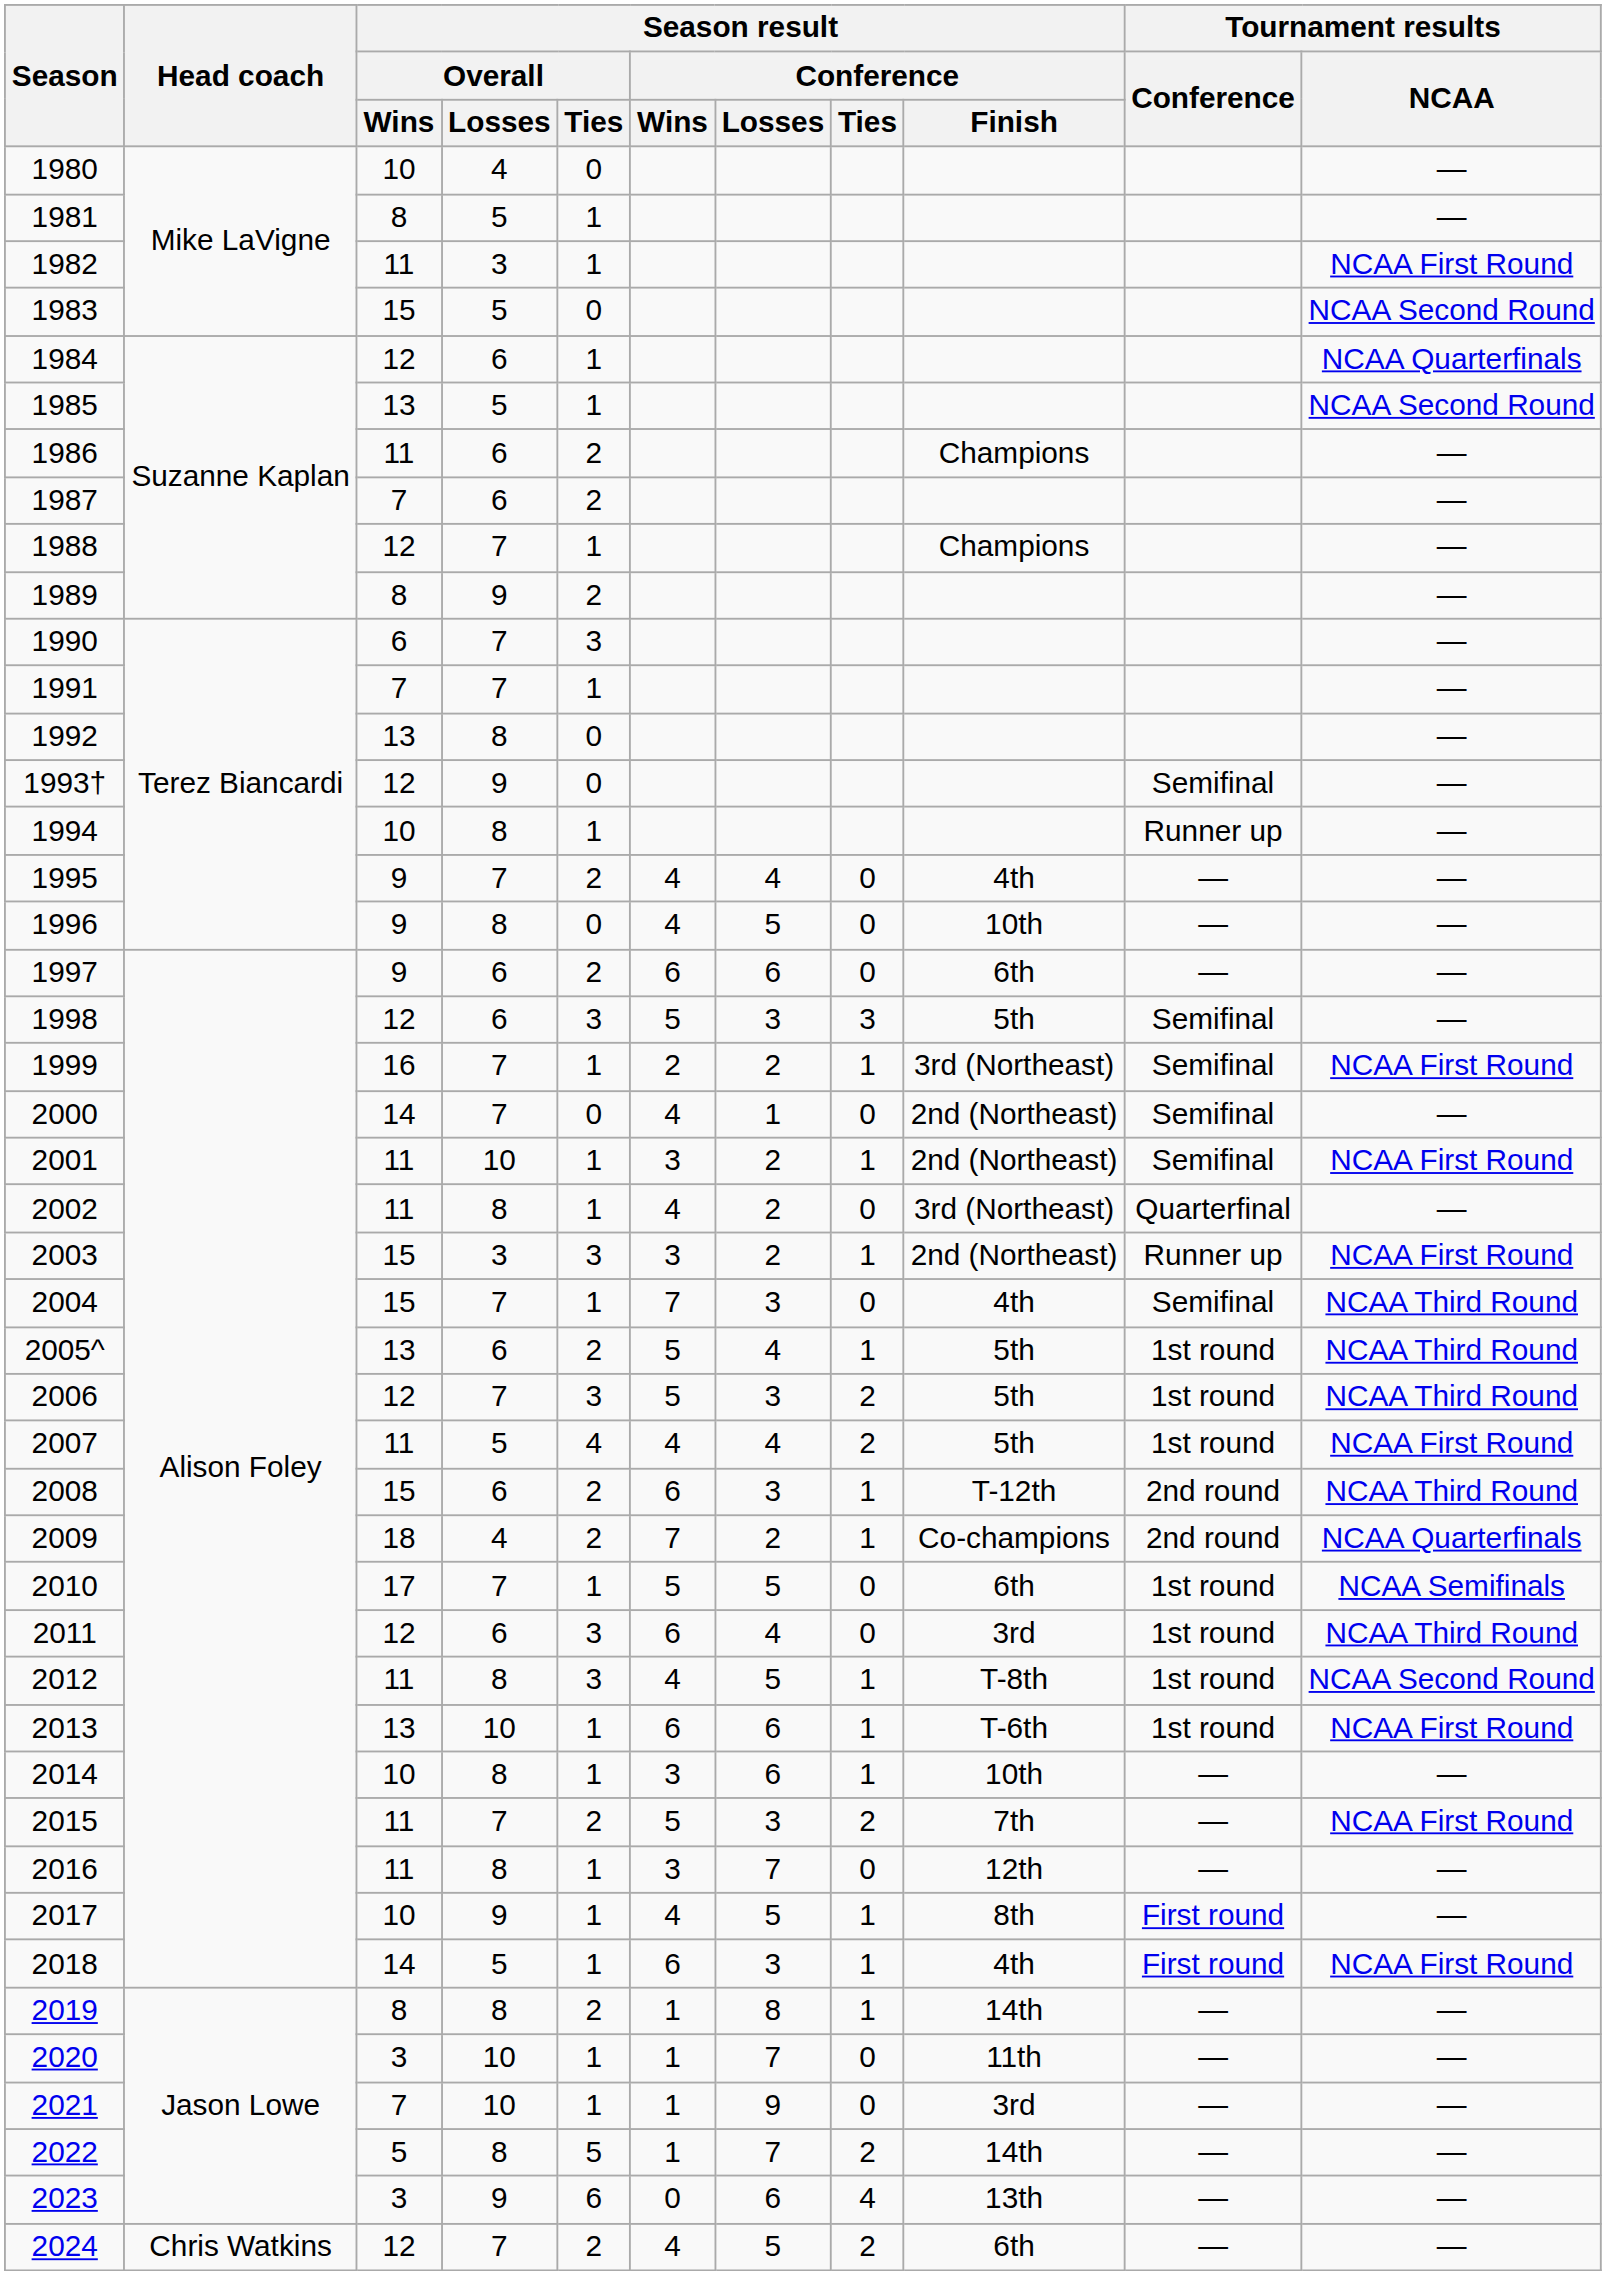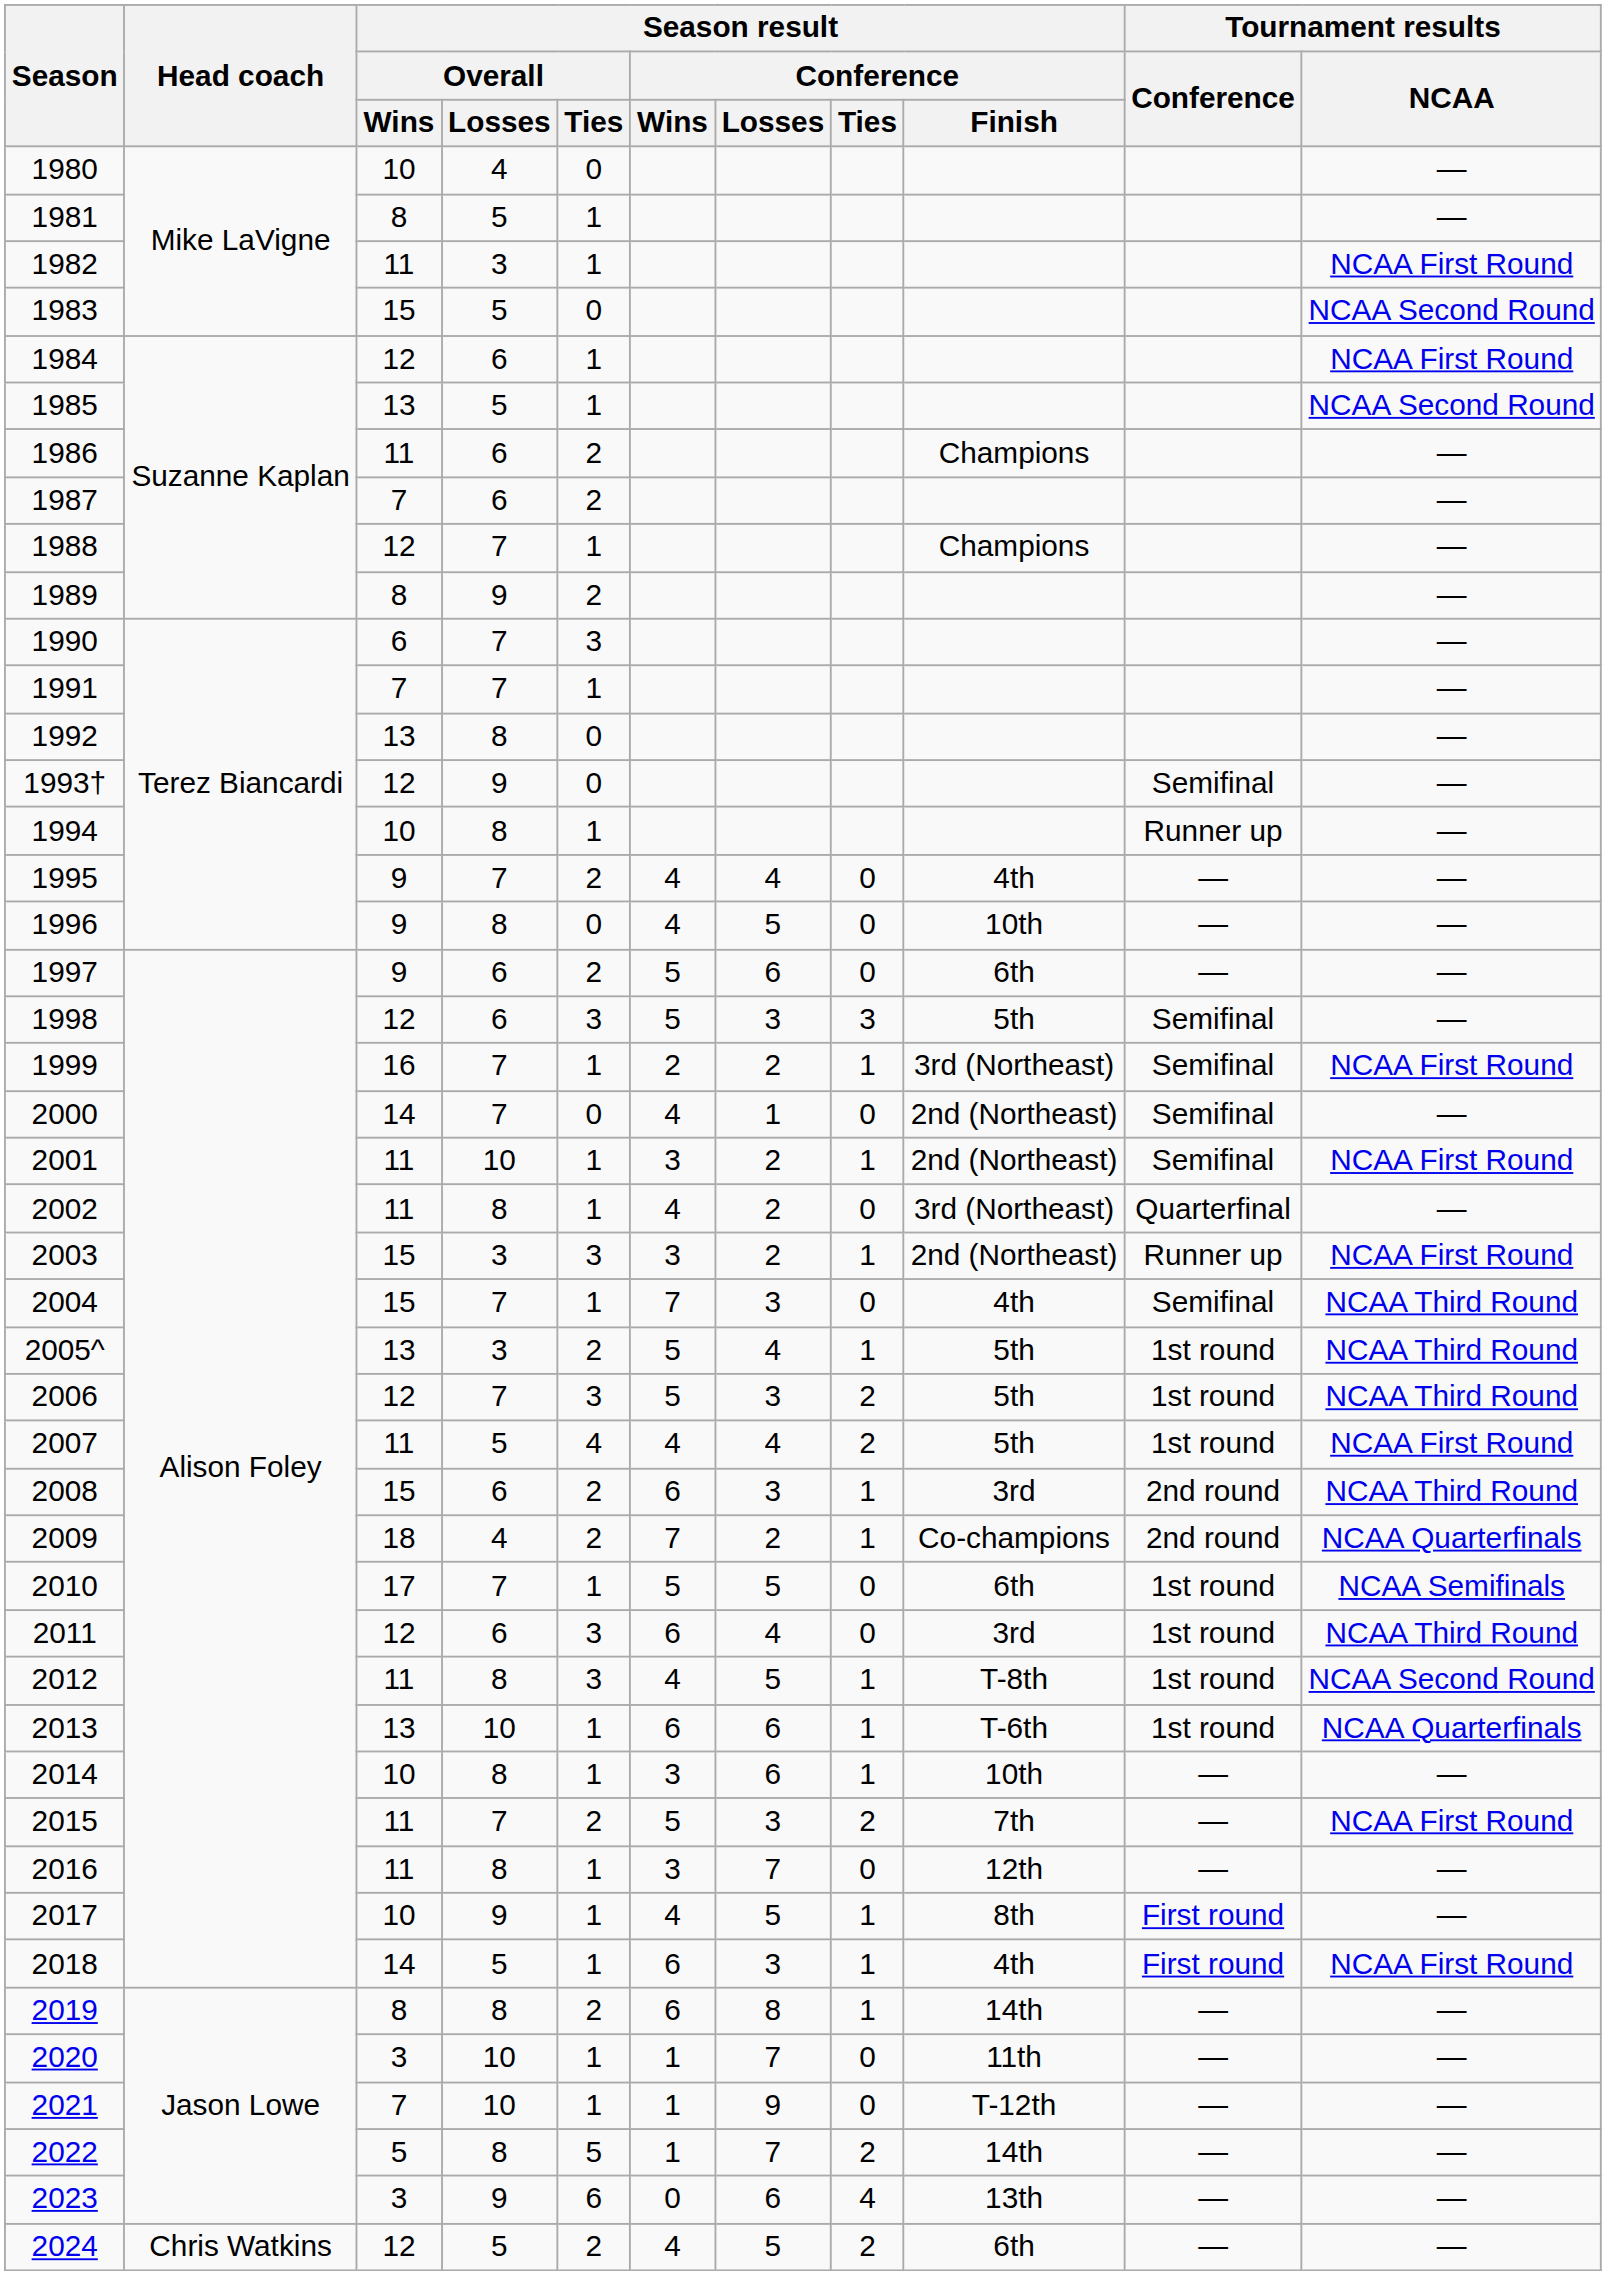(1452, 358) NCAA Quarterfinals -> (1452, 358) NCAA First Round
(672, 972) 6 -> (672, 972) 5
(499, 1349) 6 -> (499, 1349) 3
(1014, 1491) T-12th -> (1014, 1491) 3rd
(1452, 1727) NCAA First Round -> (1452, 1727) NCAA Quarterfinals
(672, 2010) 1 -> (672, 2010) 6
(1014, 2104) 3rd -> (1014, 2104) T-12th
(499, 2246) 7 -> (499, 2246) 5
